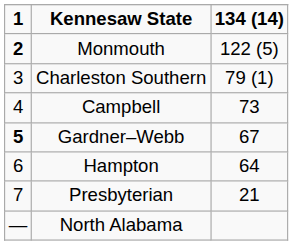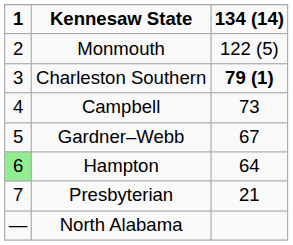(18, 48) bold -> (18, 48) normal
(249, 78) normal -> (249, 78) bold
(18, 136) bold -> (18, 136) normal
(18, 166) no background -> (18, 166) lightgreen background
